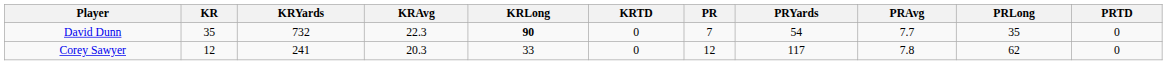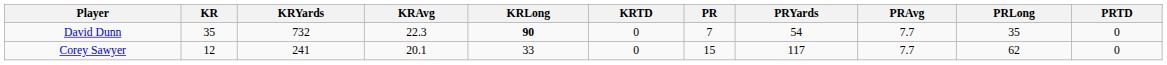(416, 50) 20.3 -> (416, 50) 20.1
(709, 50) 12 -> (709, 50) 15
(907, 50) 7.8 -> (907, 50) 7.7
